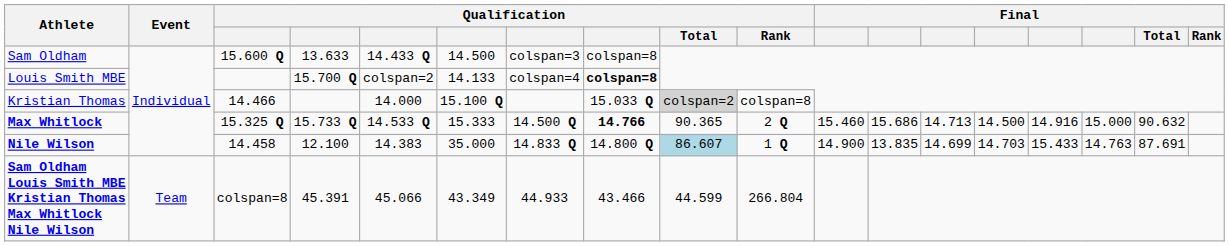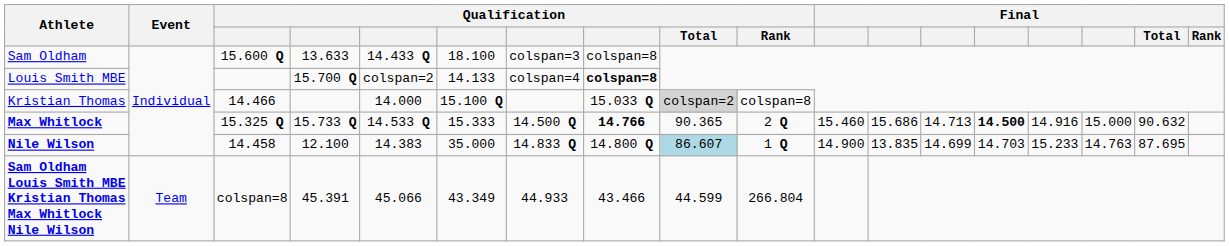(471, 57) 14.500 -> (471, 57) 18.100
(1001, 123) normal -> (1001, 123) bold
(1055, 145) 15.433 -> (1055, 145) 15.233
(1162, 145) 87.691 -> (1162, 145) 87.695
